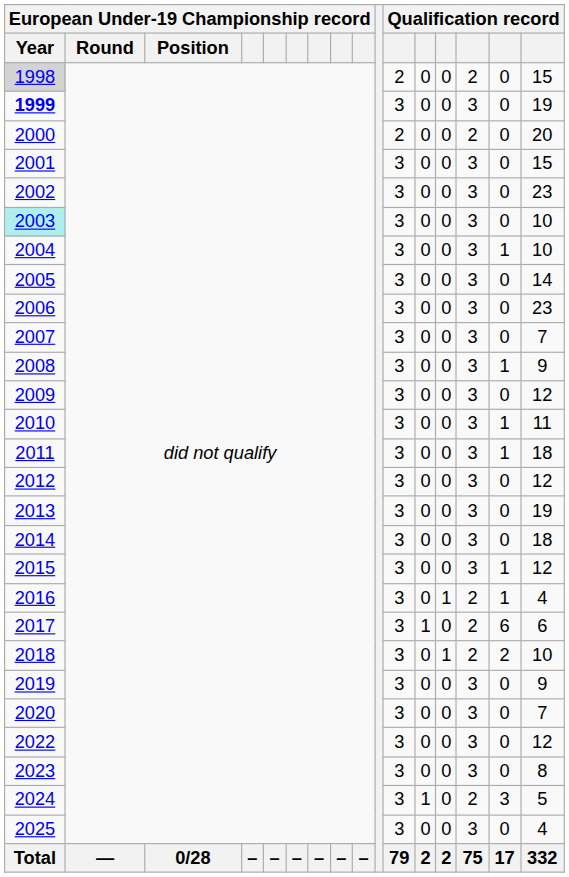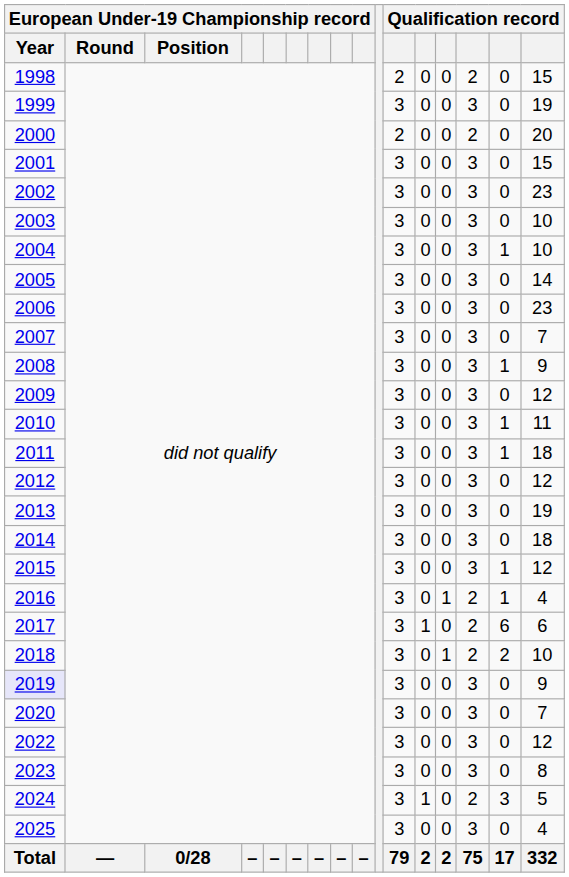(35, 76) lightgrey background -> (35, 76) no background
(35, 105) bold -> (35, 105) normal
(35, 221) paleturquoise background -> (35, 221) no background
(35, 684) no background -> (35, 684) lavender background
